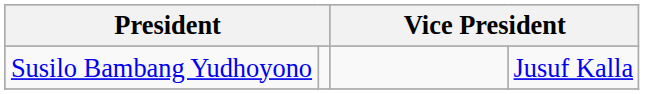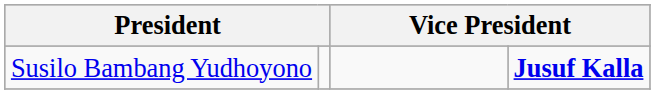(573, 67) normal -> (579, 67) bold
